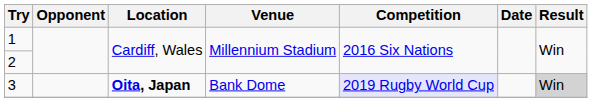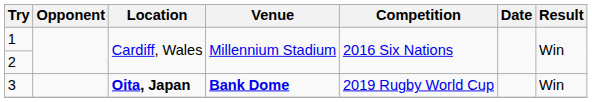(247, 85) normal -> (249, 85) bold
(418, 85) lavender background -> (418, 85) no background
(552, 85) lightgrey background -> (552, 85) no background
